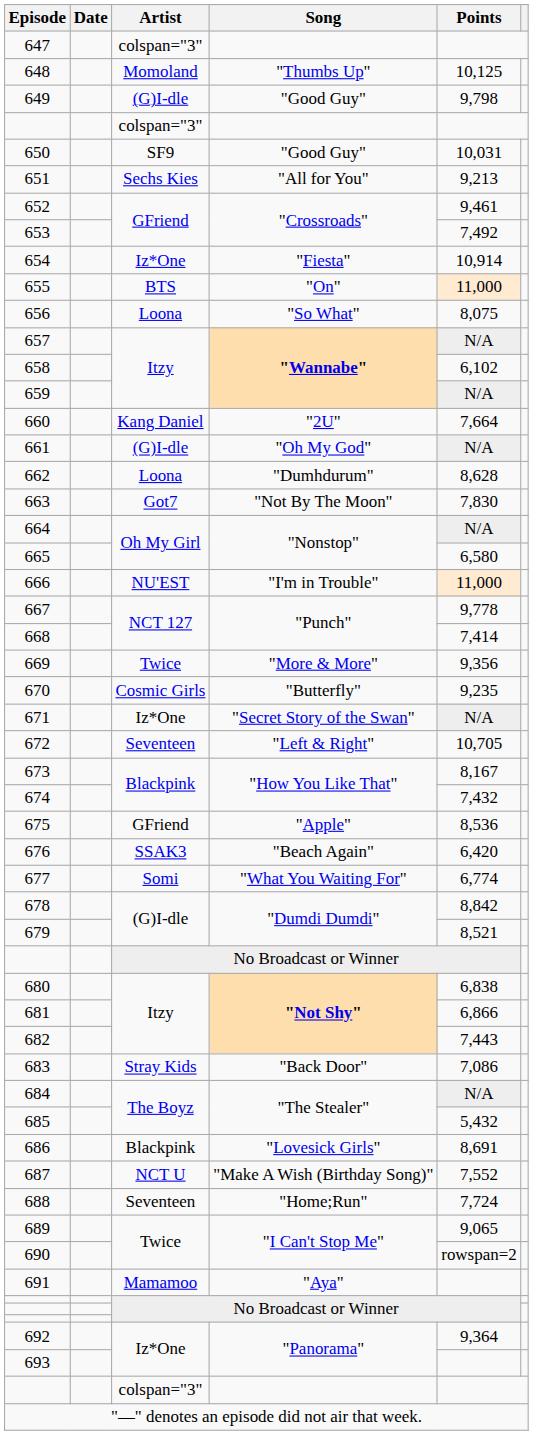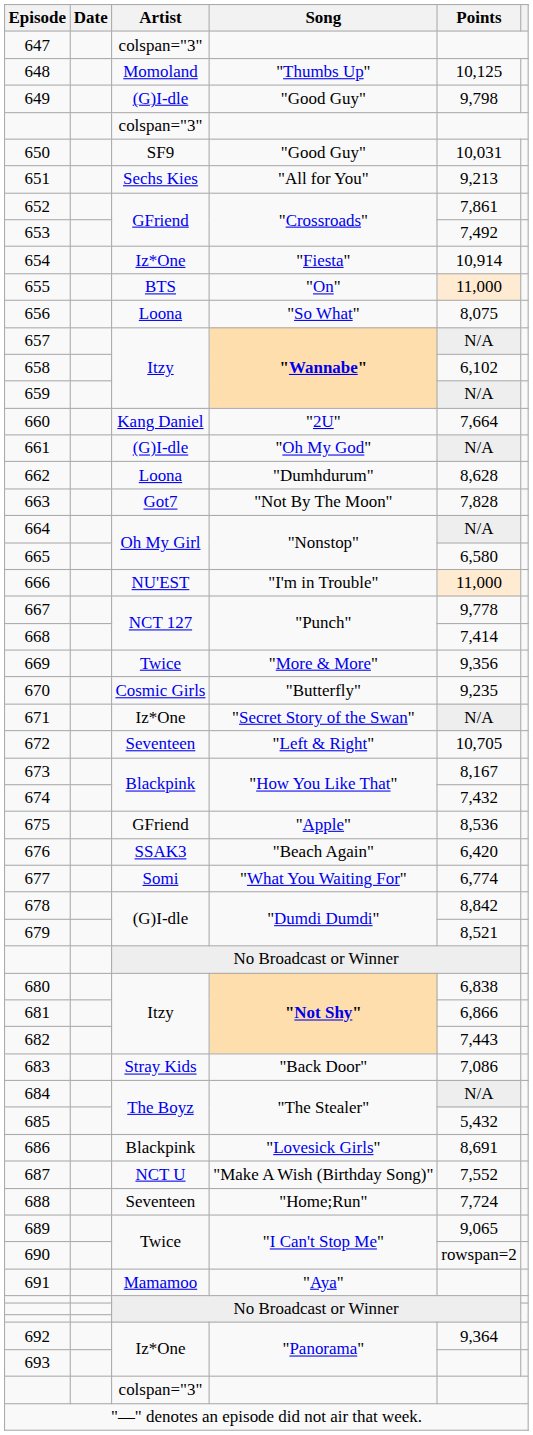(479, 206) 9,461 -> (479, 206) 7,861
(479, 502) 7,830 -> (479, 502) 7,828
